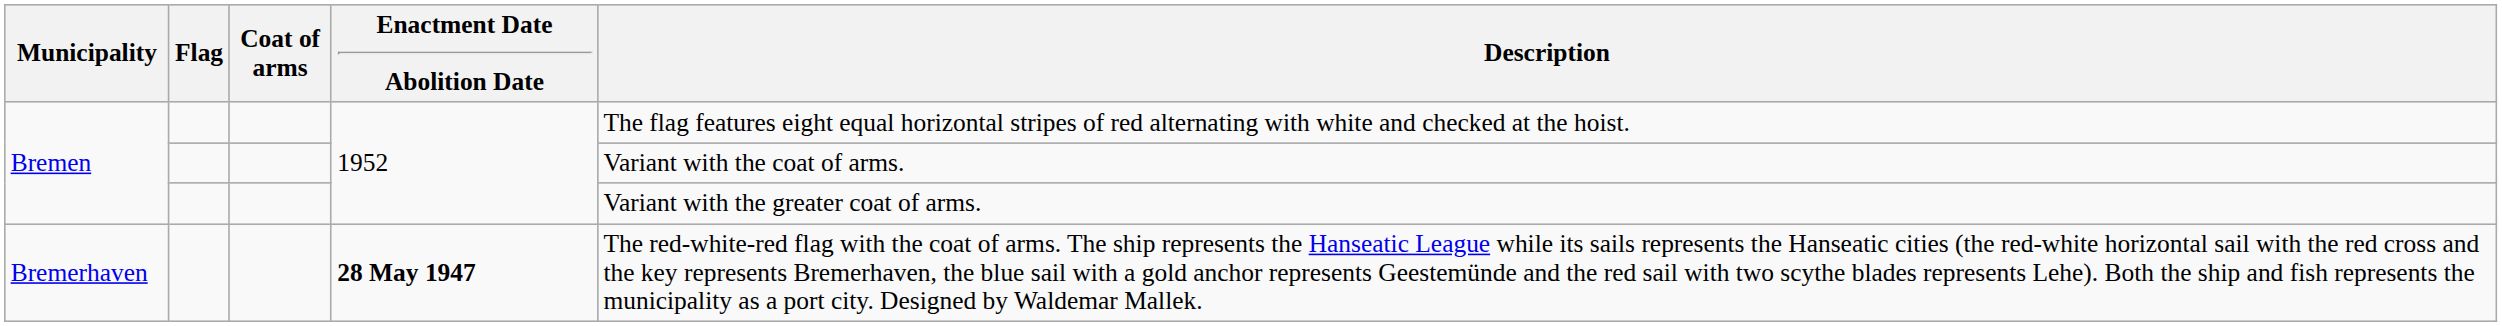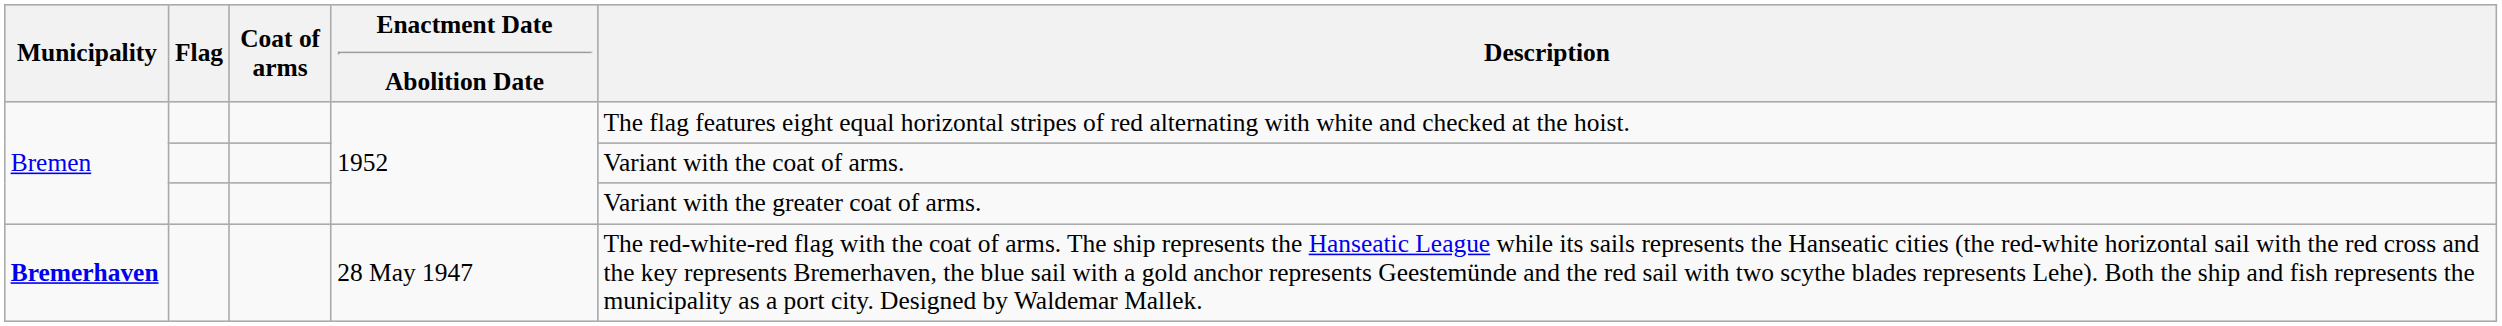(79, 271) normal -> (85, 271) bold
(407, 271) bold -> (405, 271) normal
